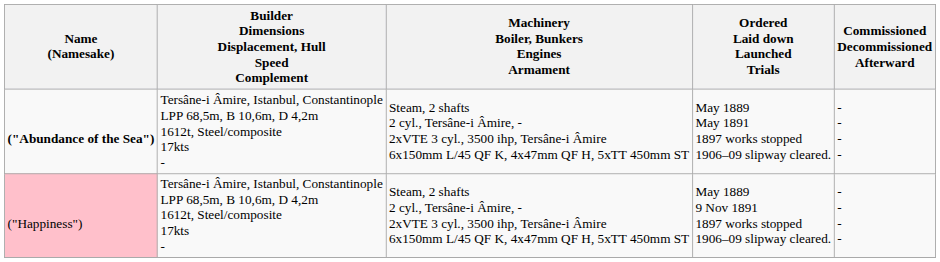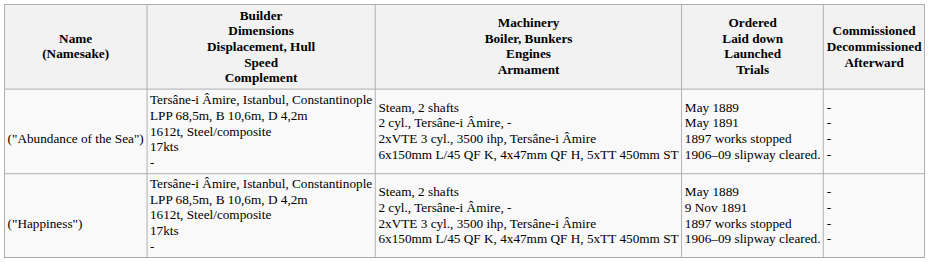(81, 139) bold -> (76, 139) normal
(45, 223) pink background -> (45, 223) no background
